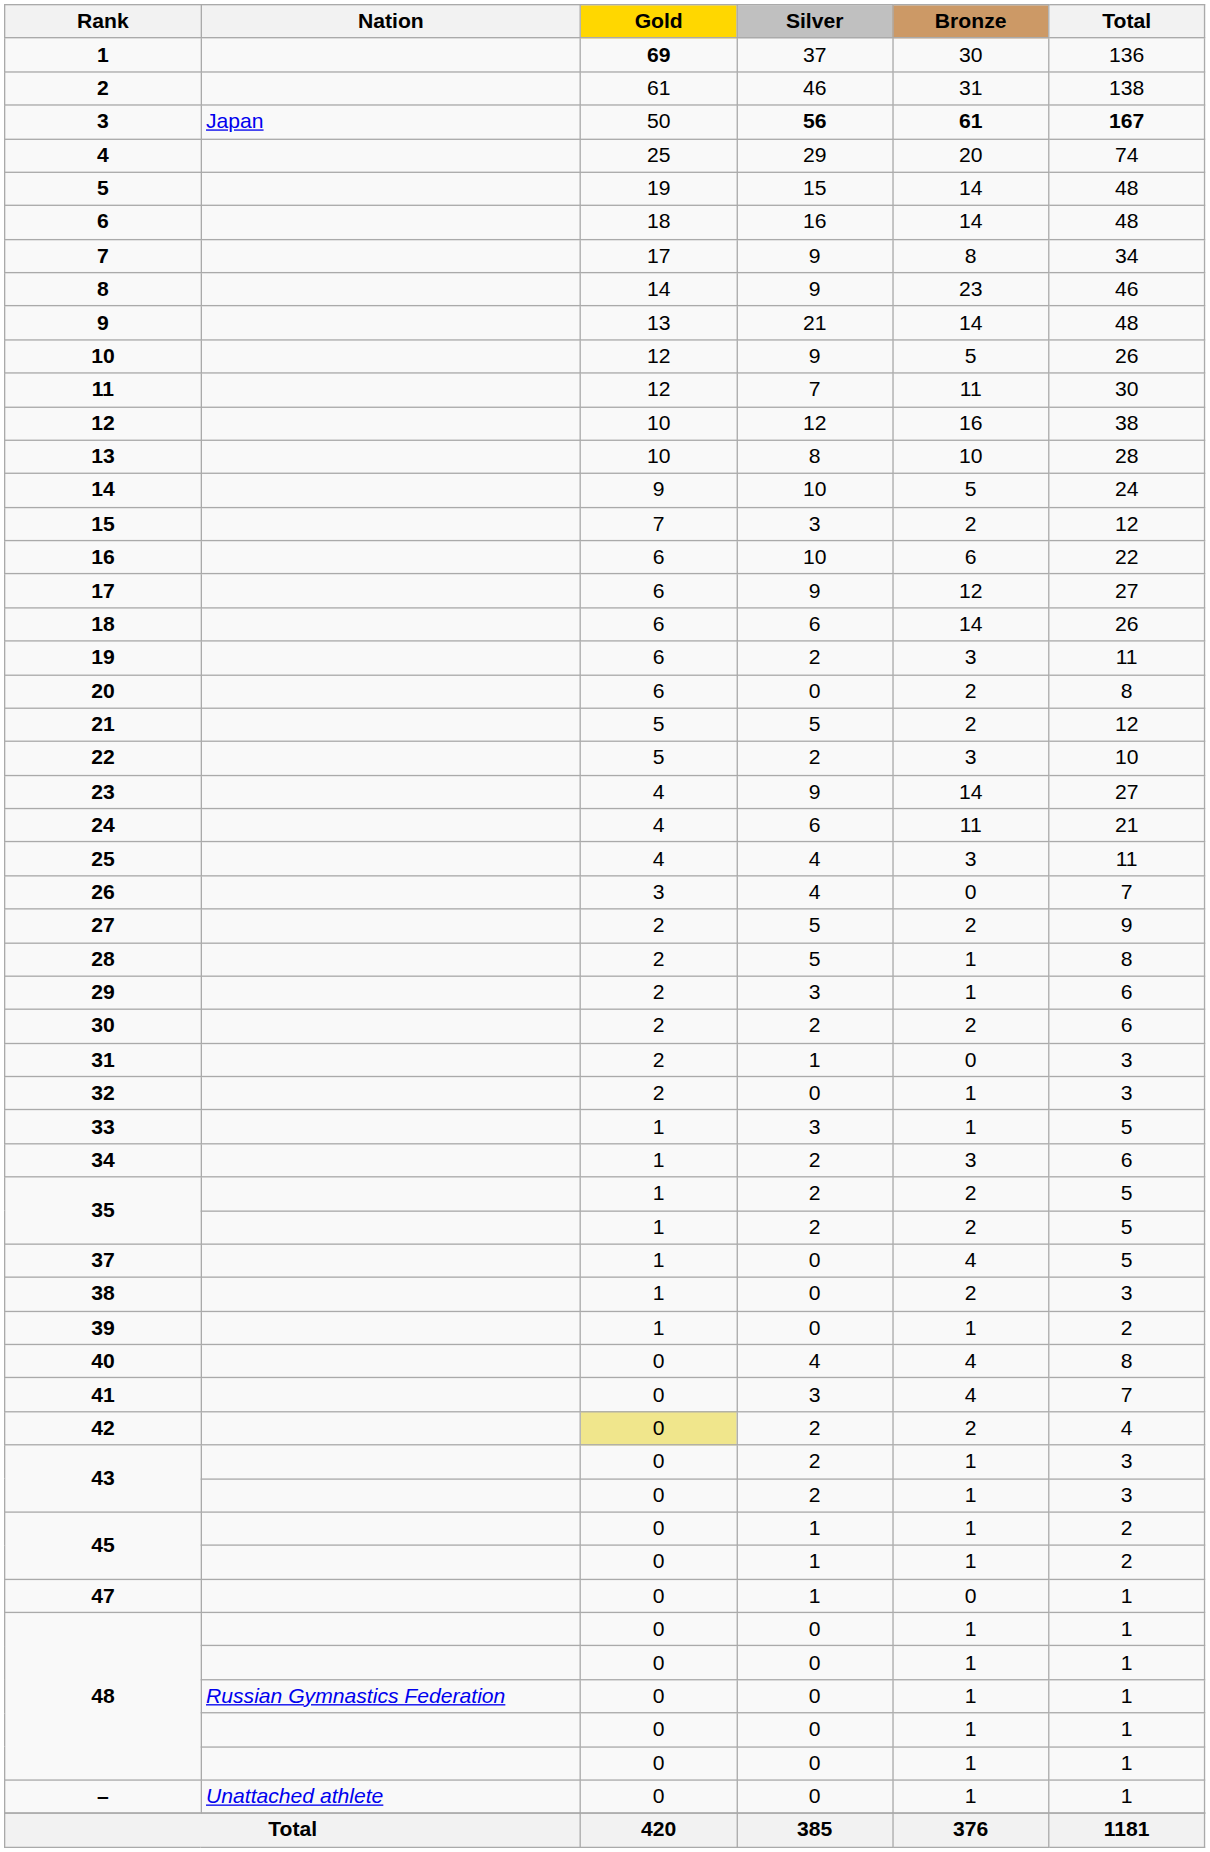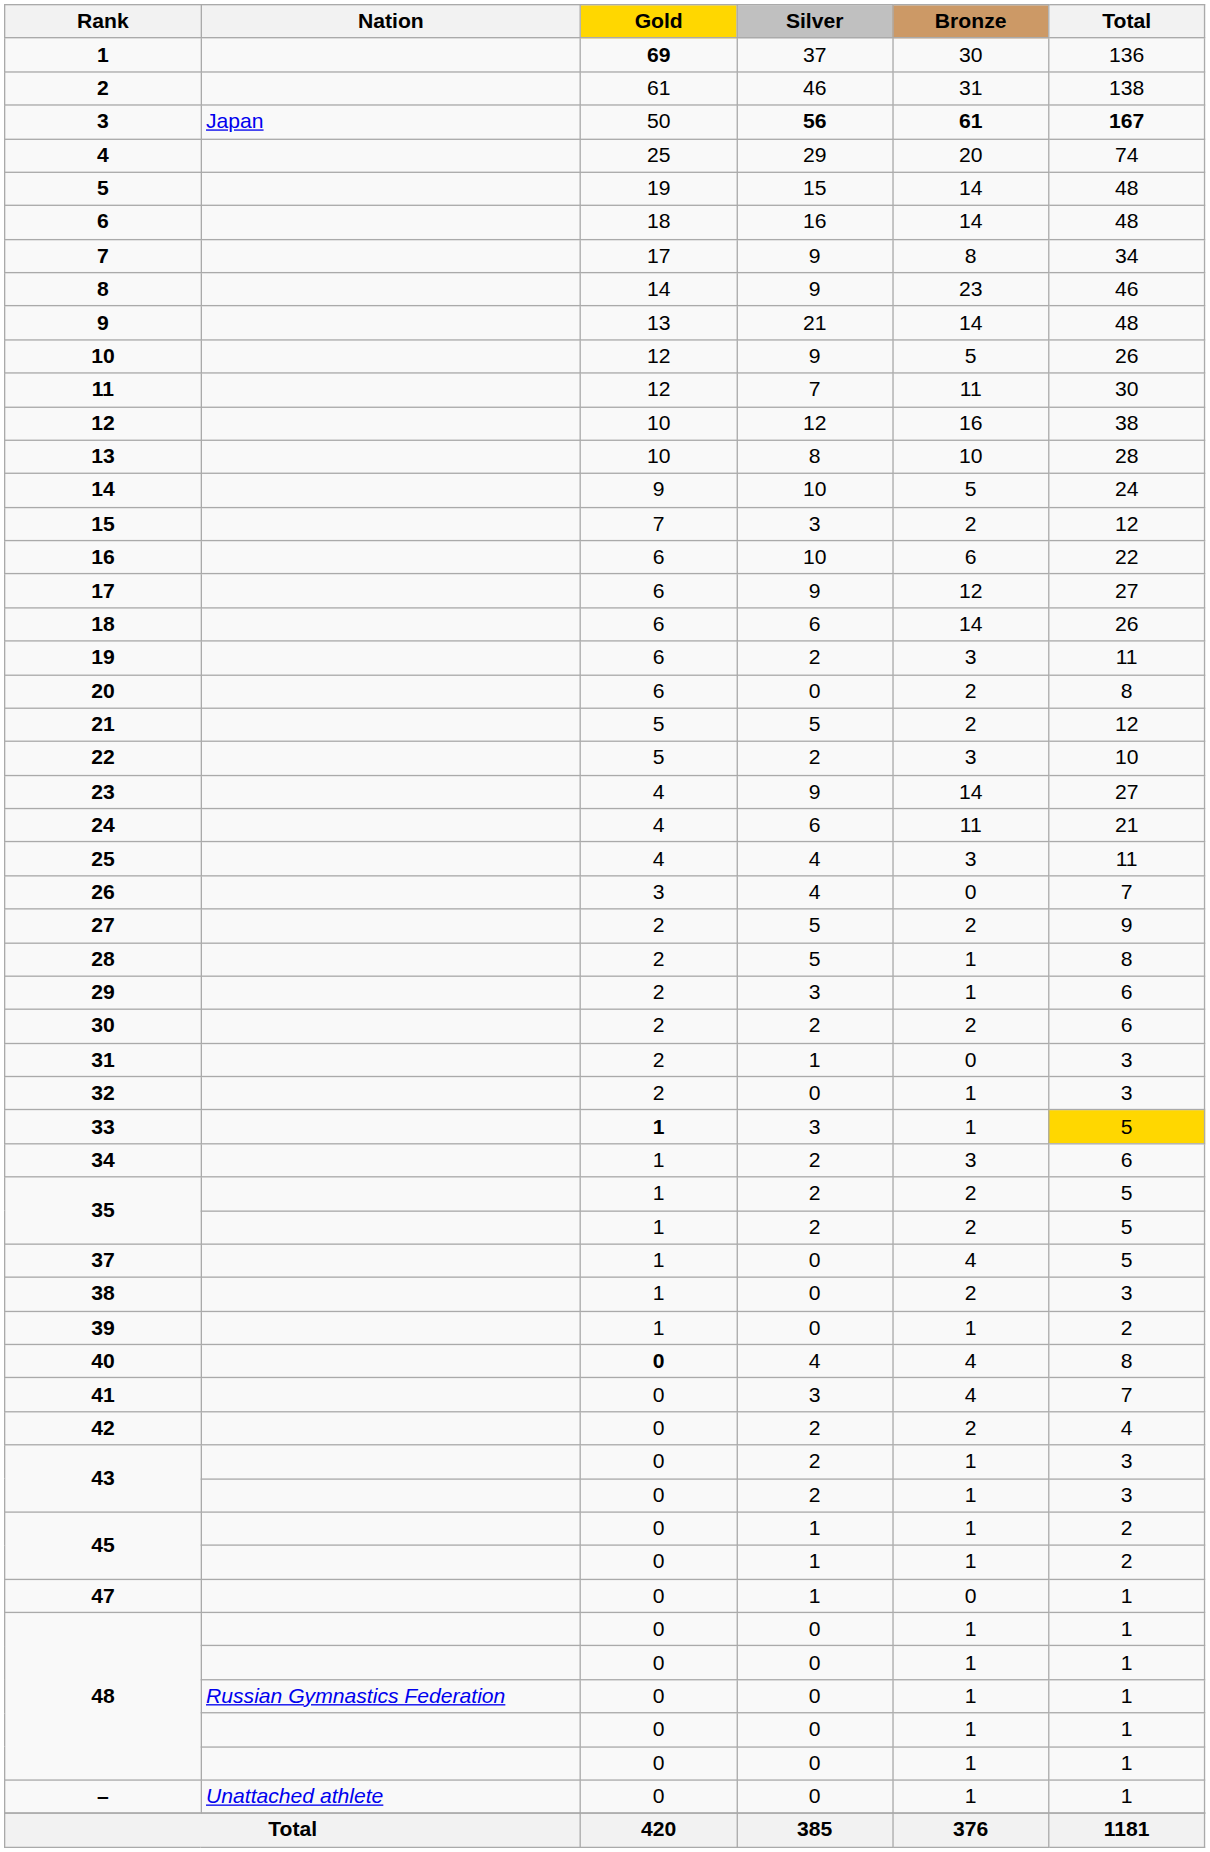(659, 1126) normal -> (659, 1126) bold
(1127, 1126) no background -> (1127, 1126) gold background
(659, 1361) normal -> (659, 1361) bold
(659, 1428) khaki background -> (659, 1428) no background
